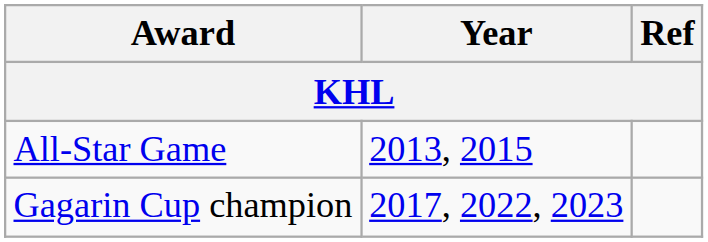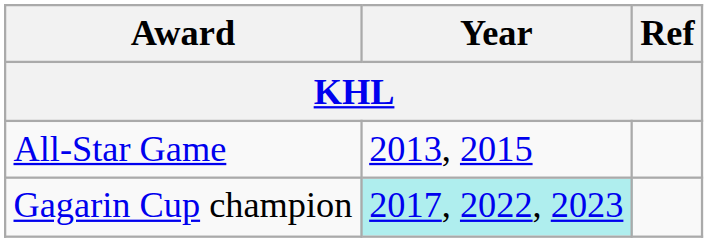(496, 206) no background -> (496, 206) paleturquoise background
